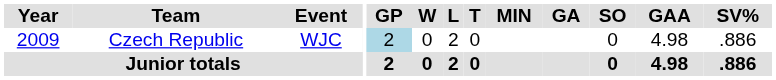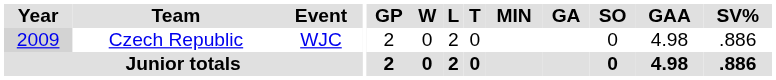(38, 39) no background -> (38, 39) lightgrey background
(389, 39) lightblue background -> (389, 39) no background
